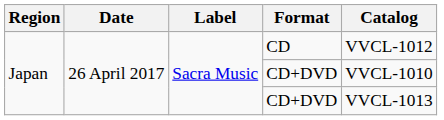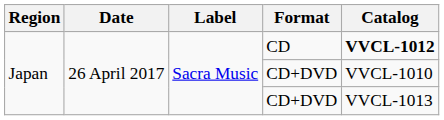(389, 45) normal -> (390, 45) bold
